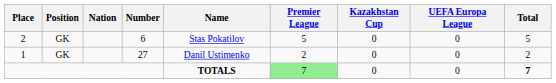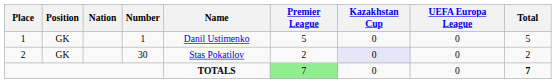(23, 39) 2 -> (23, 39) 1
(143, 39) 6 -> (143, 39) 1
(217, 39) Stas Pokatilov -> (217, 39) Danil Ustimenko
(23, 55) 1 -> (23, 55) 2
(143, 55) 27 -> (143, 55) 30
(217, 55) Danil Ustimenko -> (217, 55) Stas Pokatilov
(374, 55) no background -> (374, 55) lavender background
